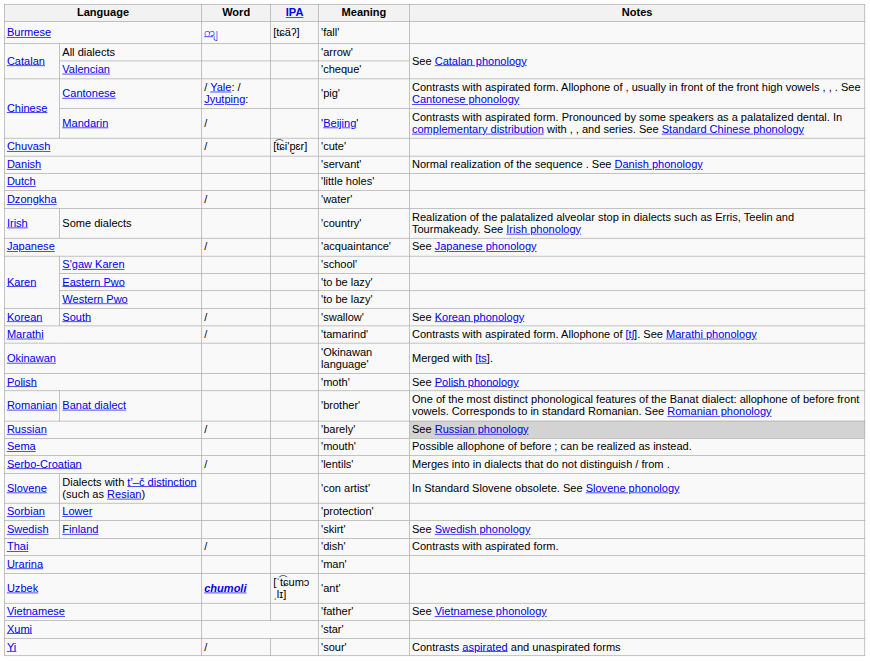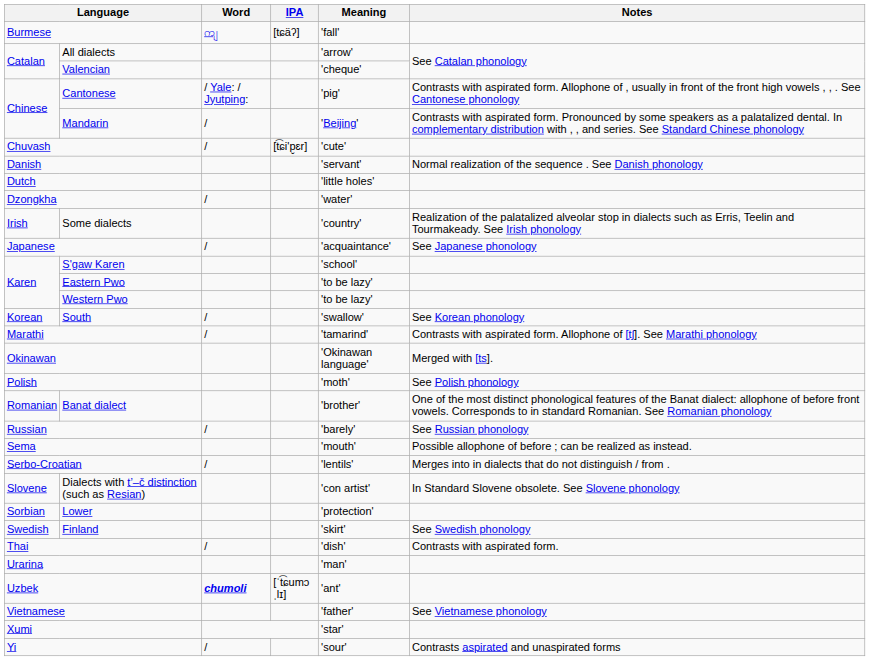(470, 429) lightgrey background -> (470, 429) no background
